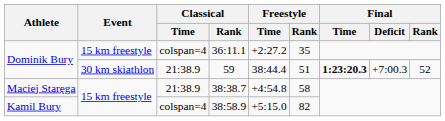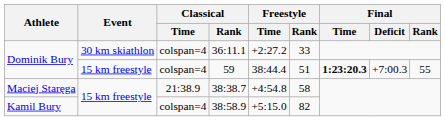(116, 50) 15 km freestyle -> (118, 50) 30 km skiathlon
(304, 50) 35 -> (304, 50) 33
(118, 69) 30 km skiathlon -> (116, 69) 15 km freestyle
(183, 69) 21:38.9 -> (183, 69) colspan=4
(425, 69) 52 -> (425, 69) 55
